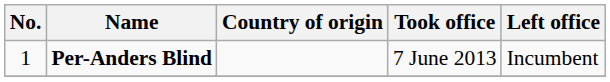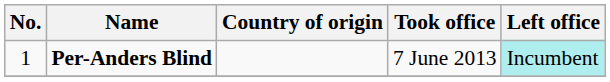(553, 57) no background -> (553, 57) paleturquoise background
